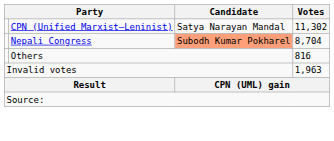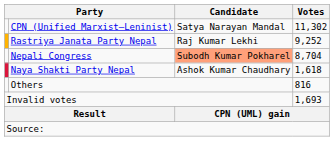+ row: (84, 41)
+ row: (73, 70)
(308, 70) 1,963 -> (308, 99) 1,693
